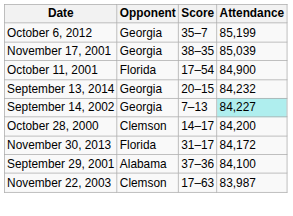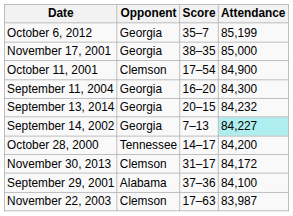(238, 51) 85,039 -> (239, 51) 85,000
(138, 70) Florida -> (143, 70) Clemson
+ row: (60, 88)
(143, 126) Clemson -> (148, 145) Tennessee
(138, 145) Florida -> (143, 164) Clemson
